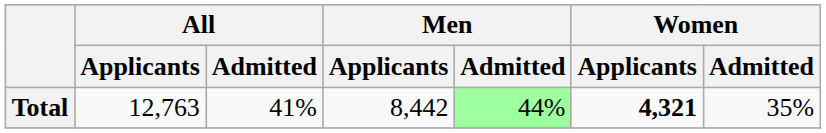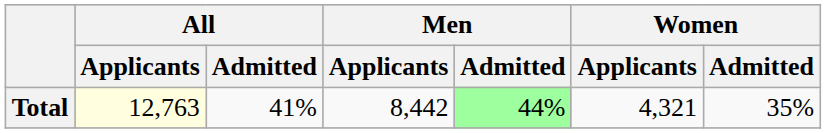(164, 107) no background -> (164, 107) lightyellow background
(668, 107) bold -> (668, 107) normal
